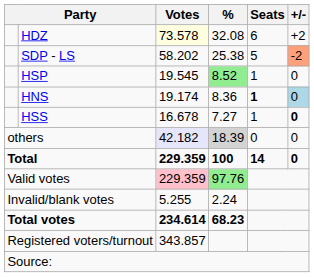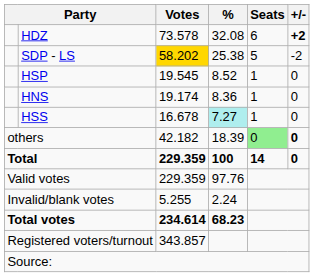(179, 35) lightyellow background -> (179, 35) no background
(298, 35) normal -> (298, 35) bold
(179, 55) no background -> (179, 55) gold background
(296, 55) lightsalmon background -> (296, 55) no background
(224, 76) lightgreen background -> (224, 76) no background
(254, 96) bold -> (254, 96) normal
(294, 96) lightblue background -> (294, 96) no background
(224, 117) no background -> (224, 117) paleturquoise background
(294, 117) bold -> (294, 117) normal
(179, 138) lavender background -> (179, 138) no background
(228, 138) lightgrey background -> (228, 138) no background
(254, 138) no background -> (254, 138) lightgreen background
(294, 138) normal -> (294, 138) bold
(182, 179) pink background -> (182, 179) no background
(228, 179) lightgreen background -> (228, 179) no background
